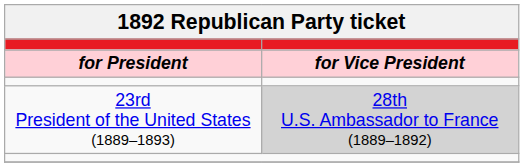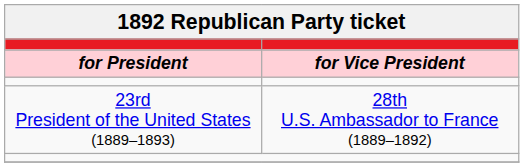(390, 120) lightgrey background -> (390, 120) no background
